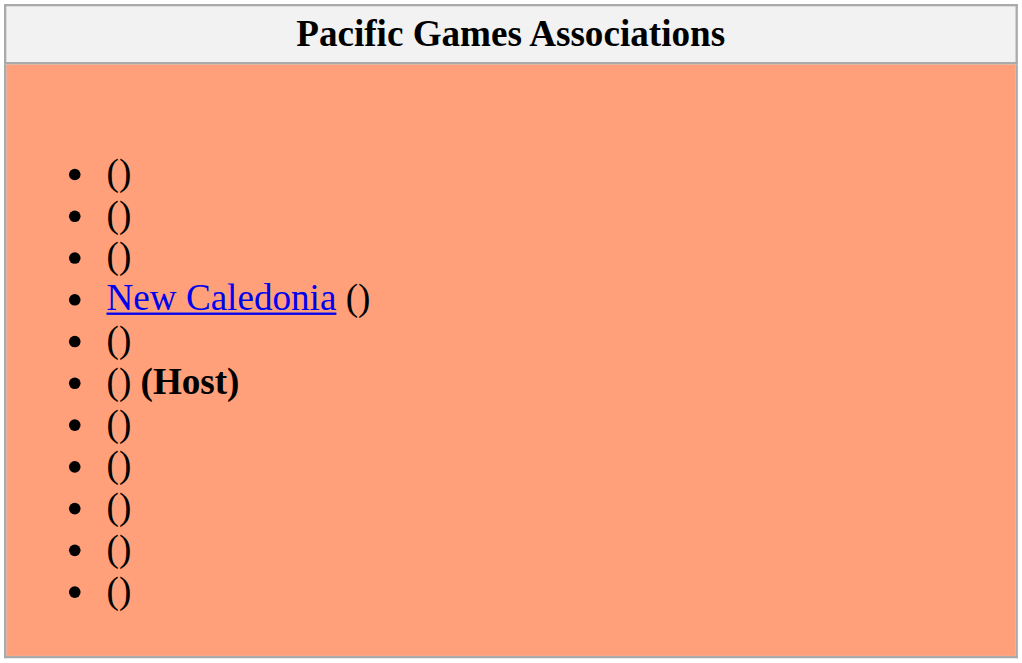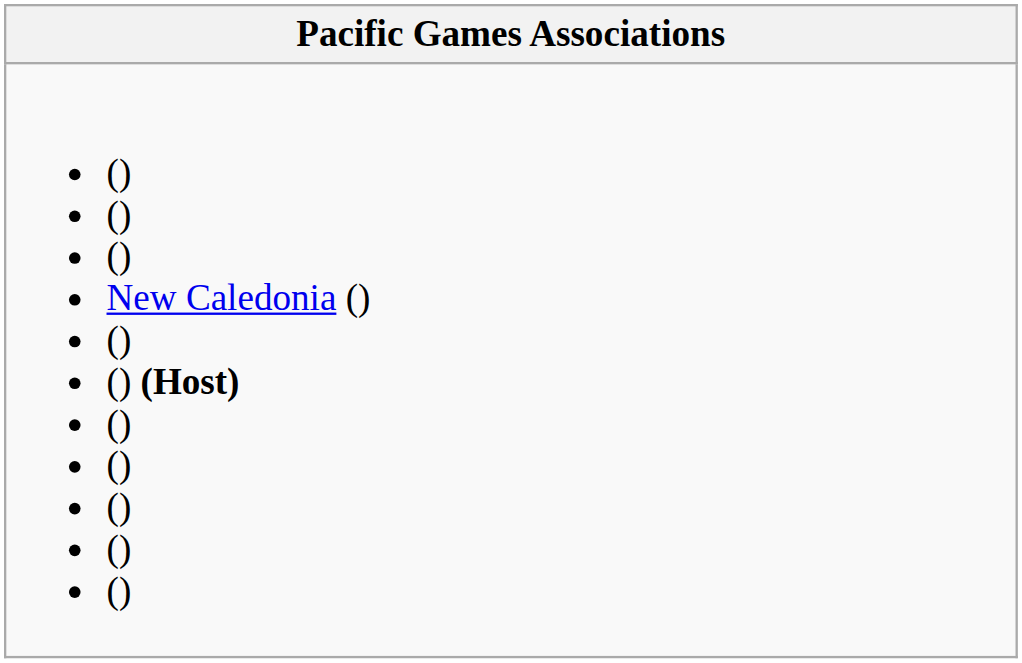(511, 381) lightsalmon background -> (511, 381) no background
